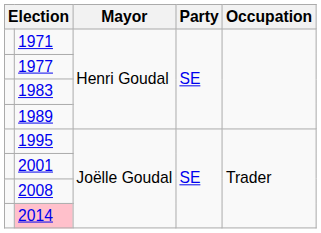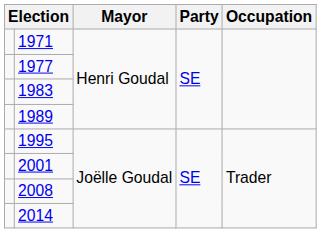(36, 215) pink background -> (36, 215) no background
